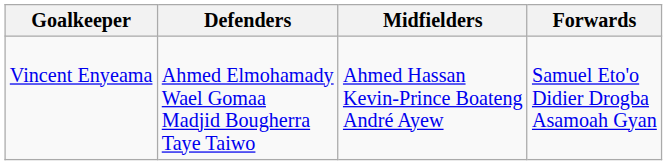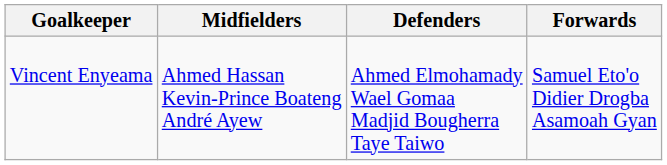columns swapped: (248, 20) <-> (433, 20)
